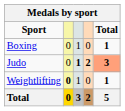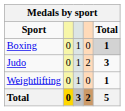(107, 47) no background -> (107, 47) lightgrey background
(78, 63) bold -> (78, 63) normal
(88, 63) bold -> (88, 63) normal
(107, 63) lightsalmon background -> (107, 63) no background
(68, 80) bold -> (68, 80) normal
